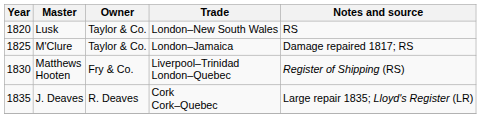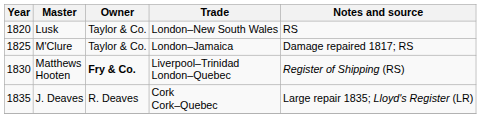(111, 70) normal -> (112, 70) bold
